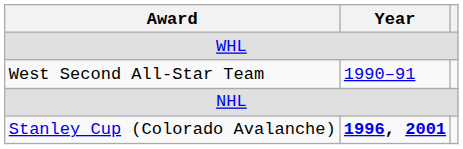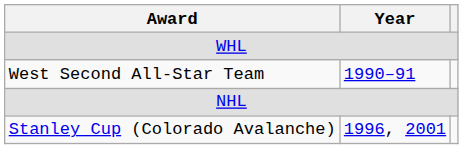(395, 130) bold -> (395, 130) normal
